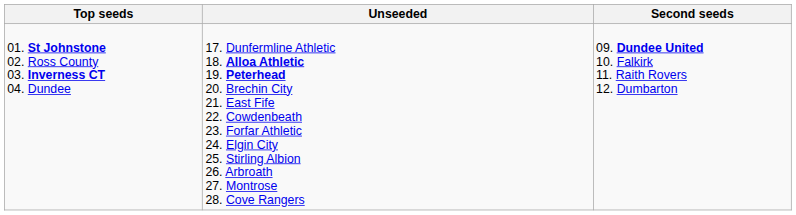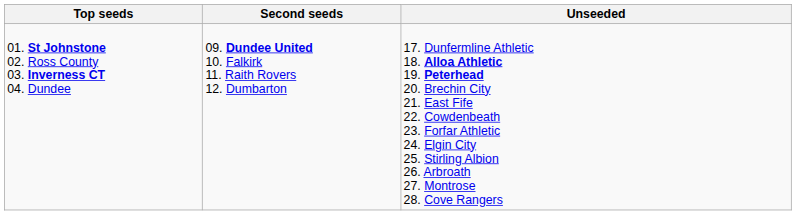columns swapped: (692, 14) <-> (398, 14)
